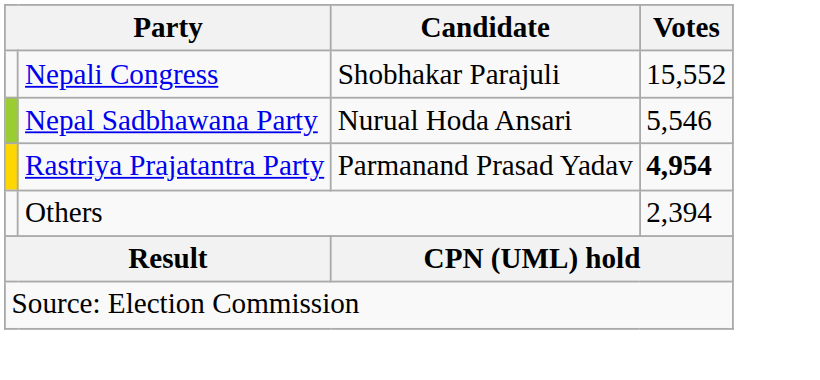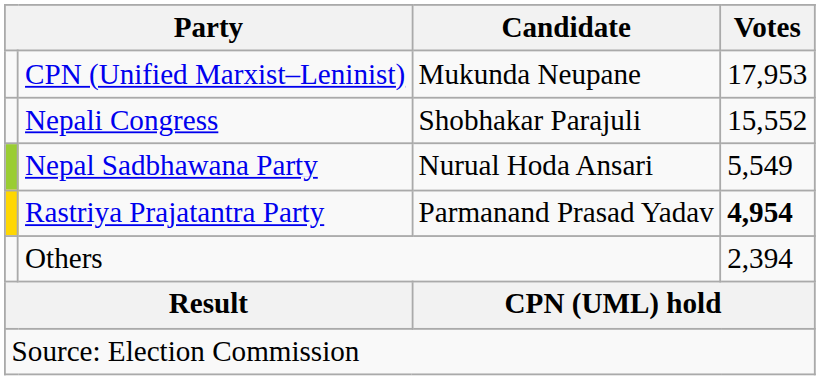+ row: (215, 73)
(679, 119) 5,546 -> (760, 166) 5,549
